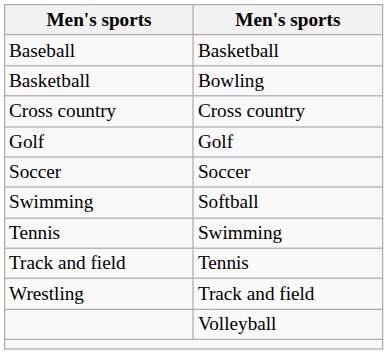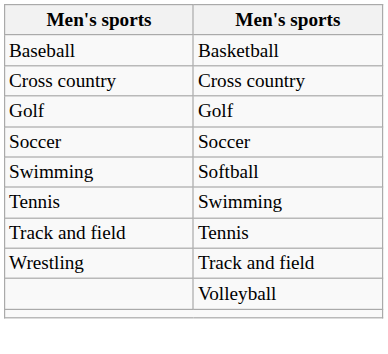- row: (231, 80)
